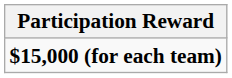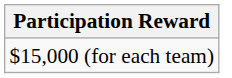(116, 55) bold -> (112, 55) normal
